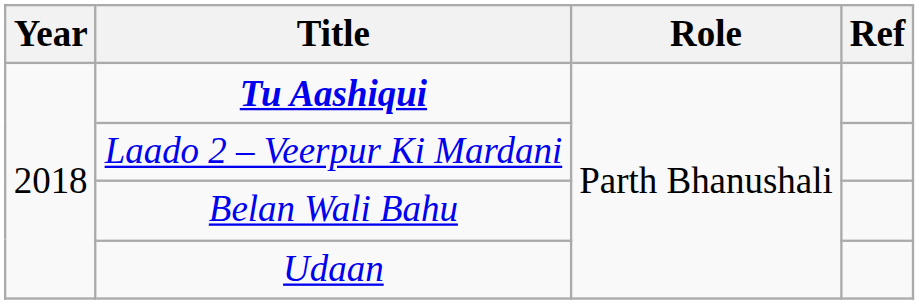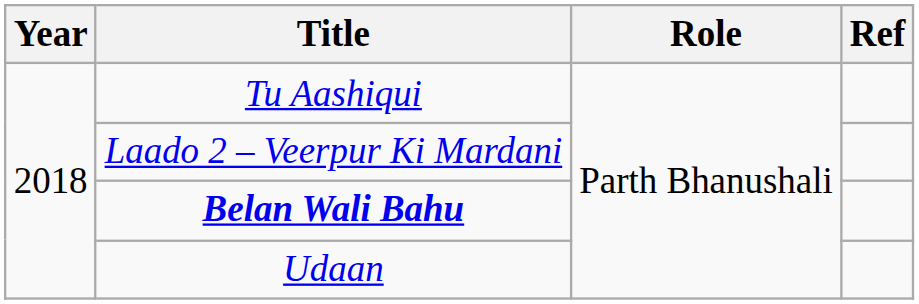(333, 92) bold -> (333, 92) normal
(333, 209) normal -> (333, 209) bold
